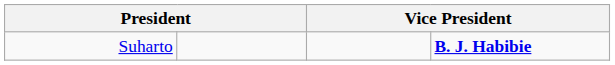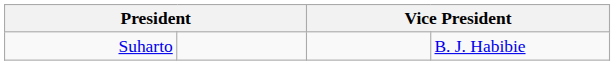(483, 45) bold -> (480, 45) normal
